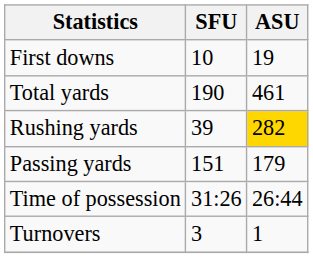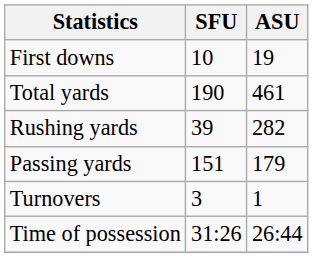(269, 128) gold background -> (269, 128) no background
rows swapped: (55, 234) <-> (95, 198)
